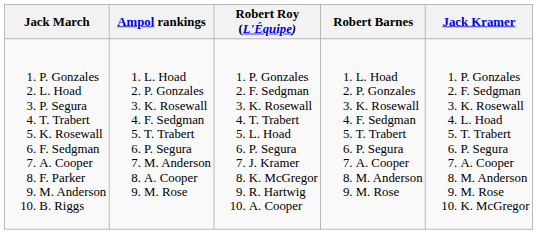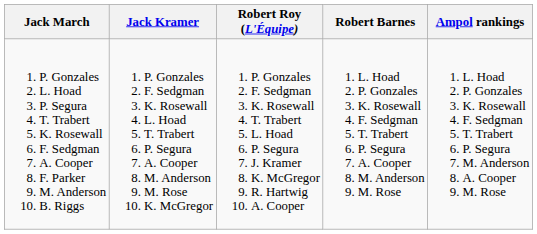columns swapped: (479, 21) <-> (162, 21)
